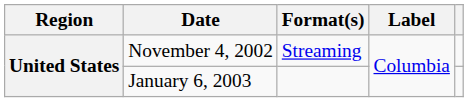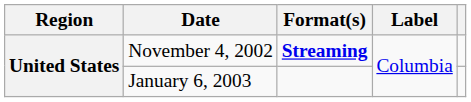(322, 50) normal -> (325, 50) bold
